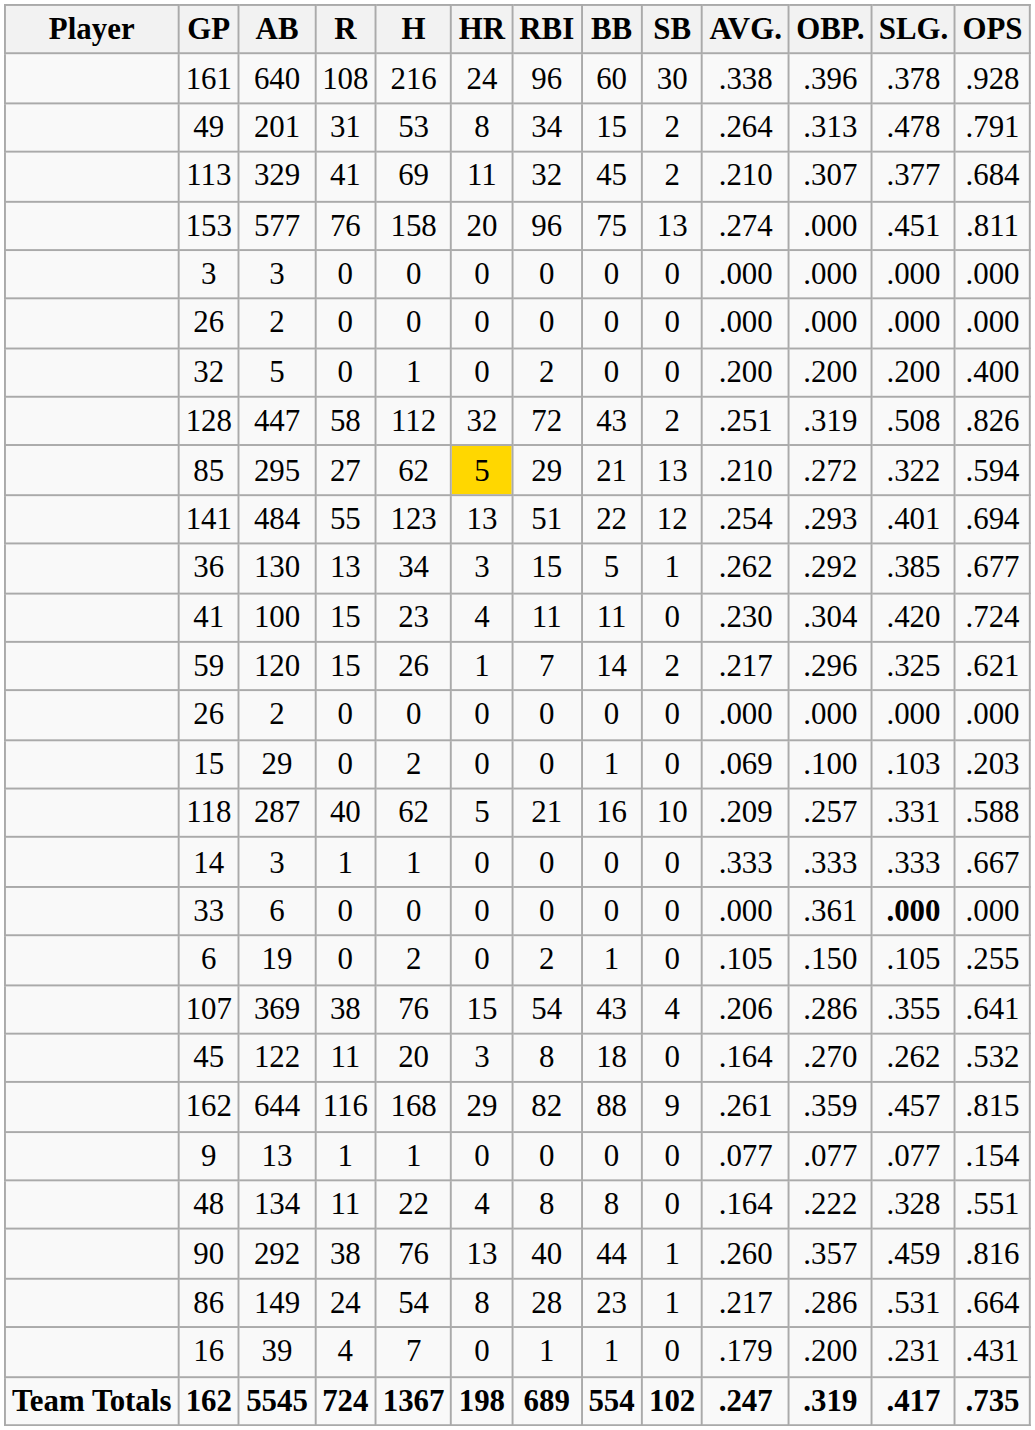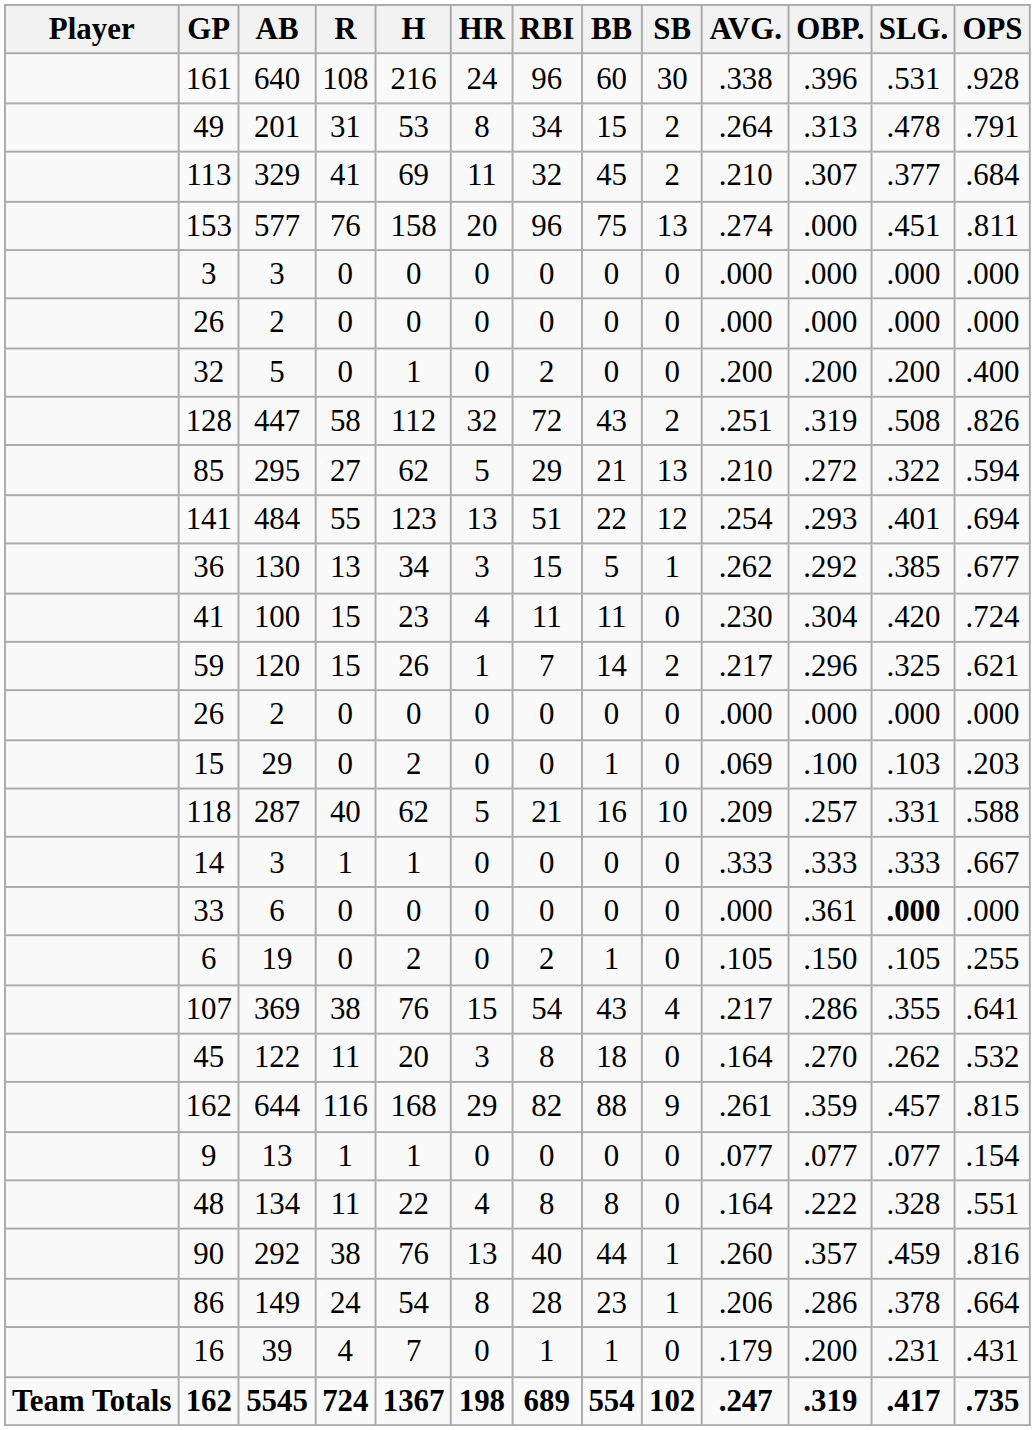(913, 77) .378 -> (913, 77) .531
(482, 469) gold background -> (482, 469) no background
(746, 1008) .206 -> (746, 1008) .217
(746, 1302) .217 -> (746, 1302) .206
(913, 1302) .531 -> (913, 1302) .378
